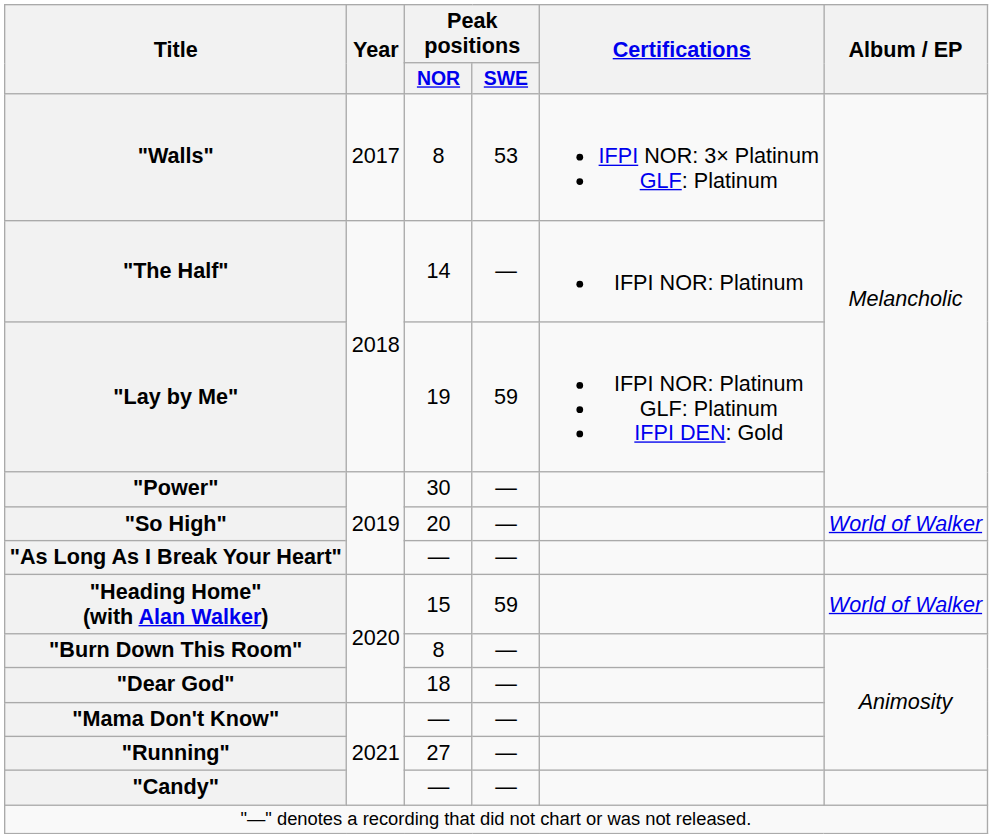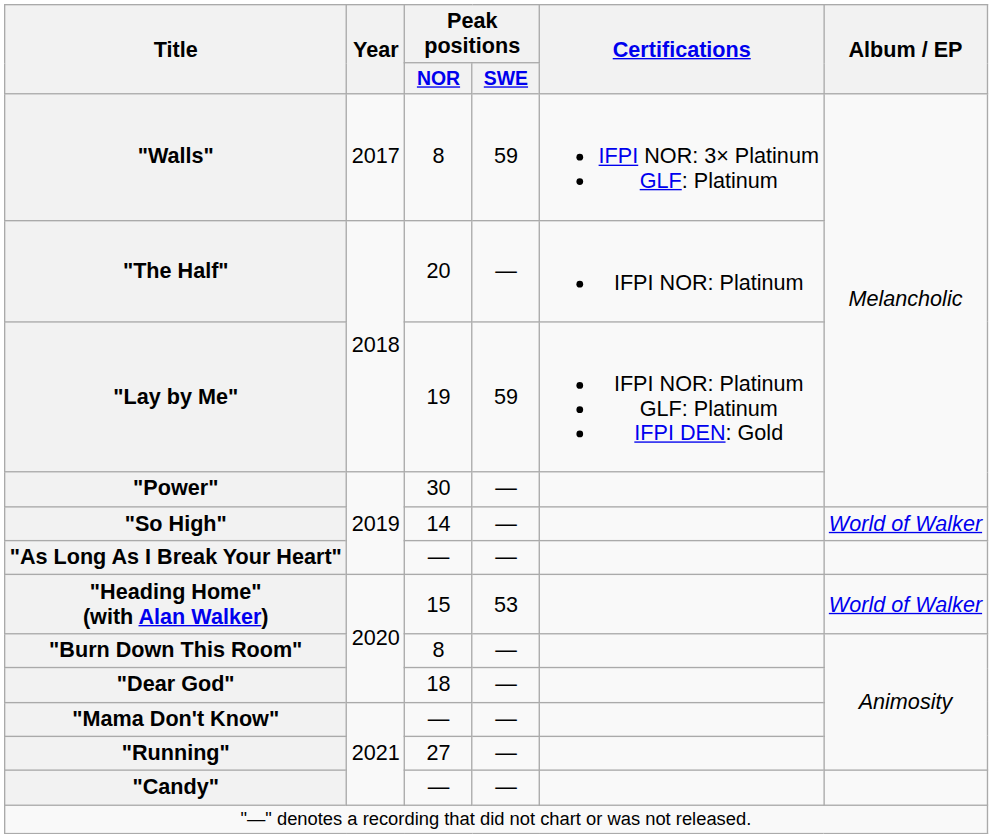(506, 156) 53 -> (506, 156) 59
(438, 270) 14 -> (438, 270) 20
(438, 523) 20 -> (438, 523) 14
(506, 603) 59 -> (506, 603) 53
